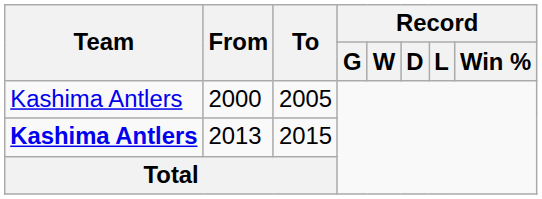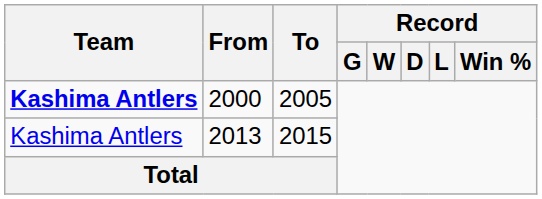(96, 99) normal -> (104, 99) bold
(104, 136) bold -> (96, 136) normal
